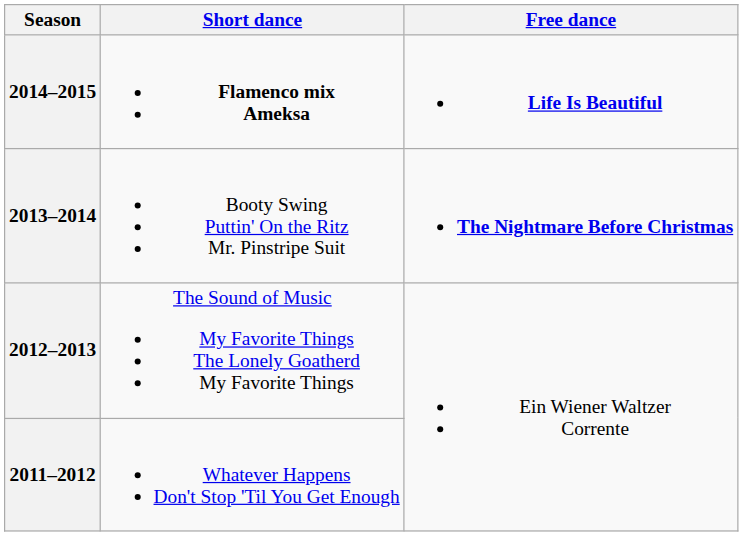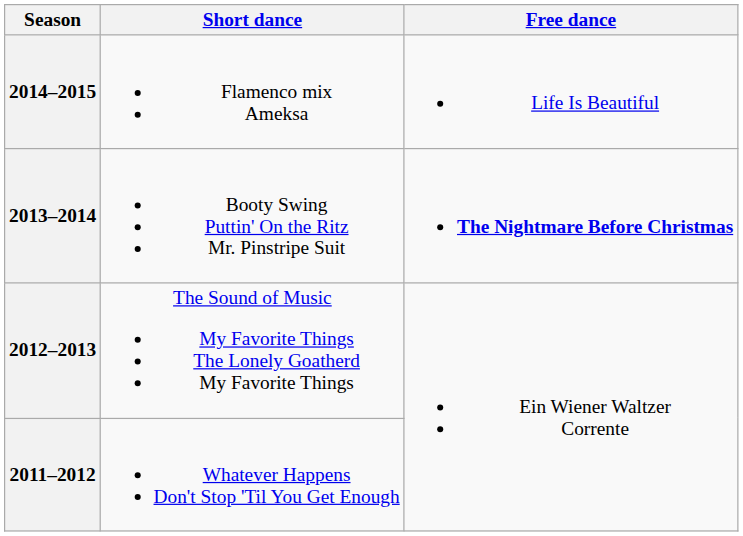(252, 103) bold -> (252, 103) normal
(571, 103) bold -> (571, 103) normal
